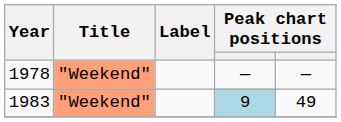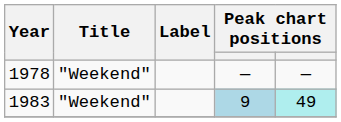(104, 75) lightsalmon background -> (104, 75) no background
(104, 103) lightsalmon background -> (104, 103) no background
(306, 103) no background -> (306, 103) paleturquoise background
